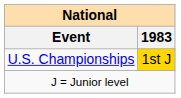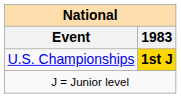(156, 59) normal -> (157, 59) bold
